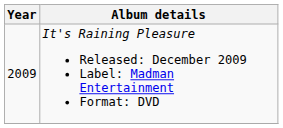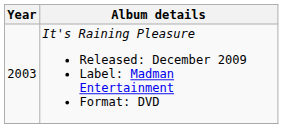(22, 74) 2009 -> (22, 74) 2003
